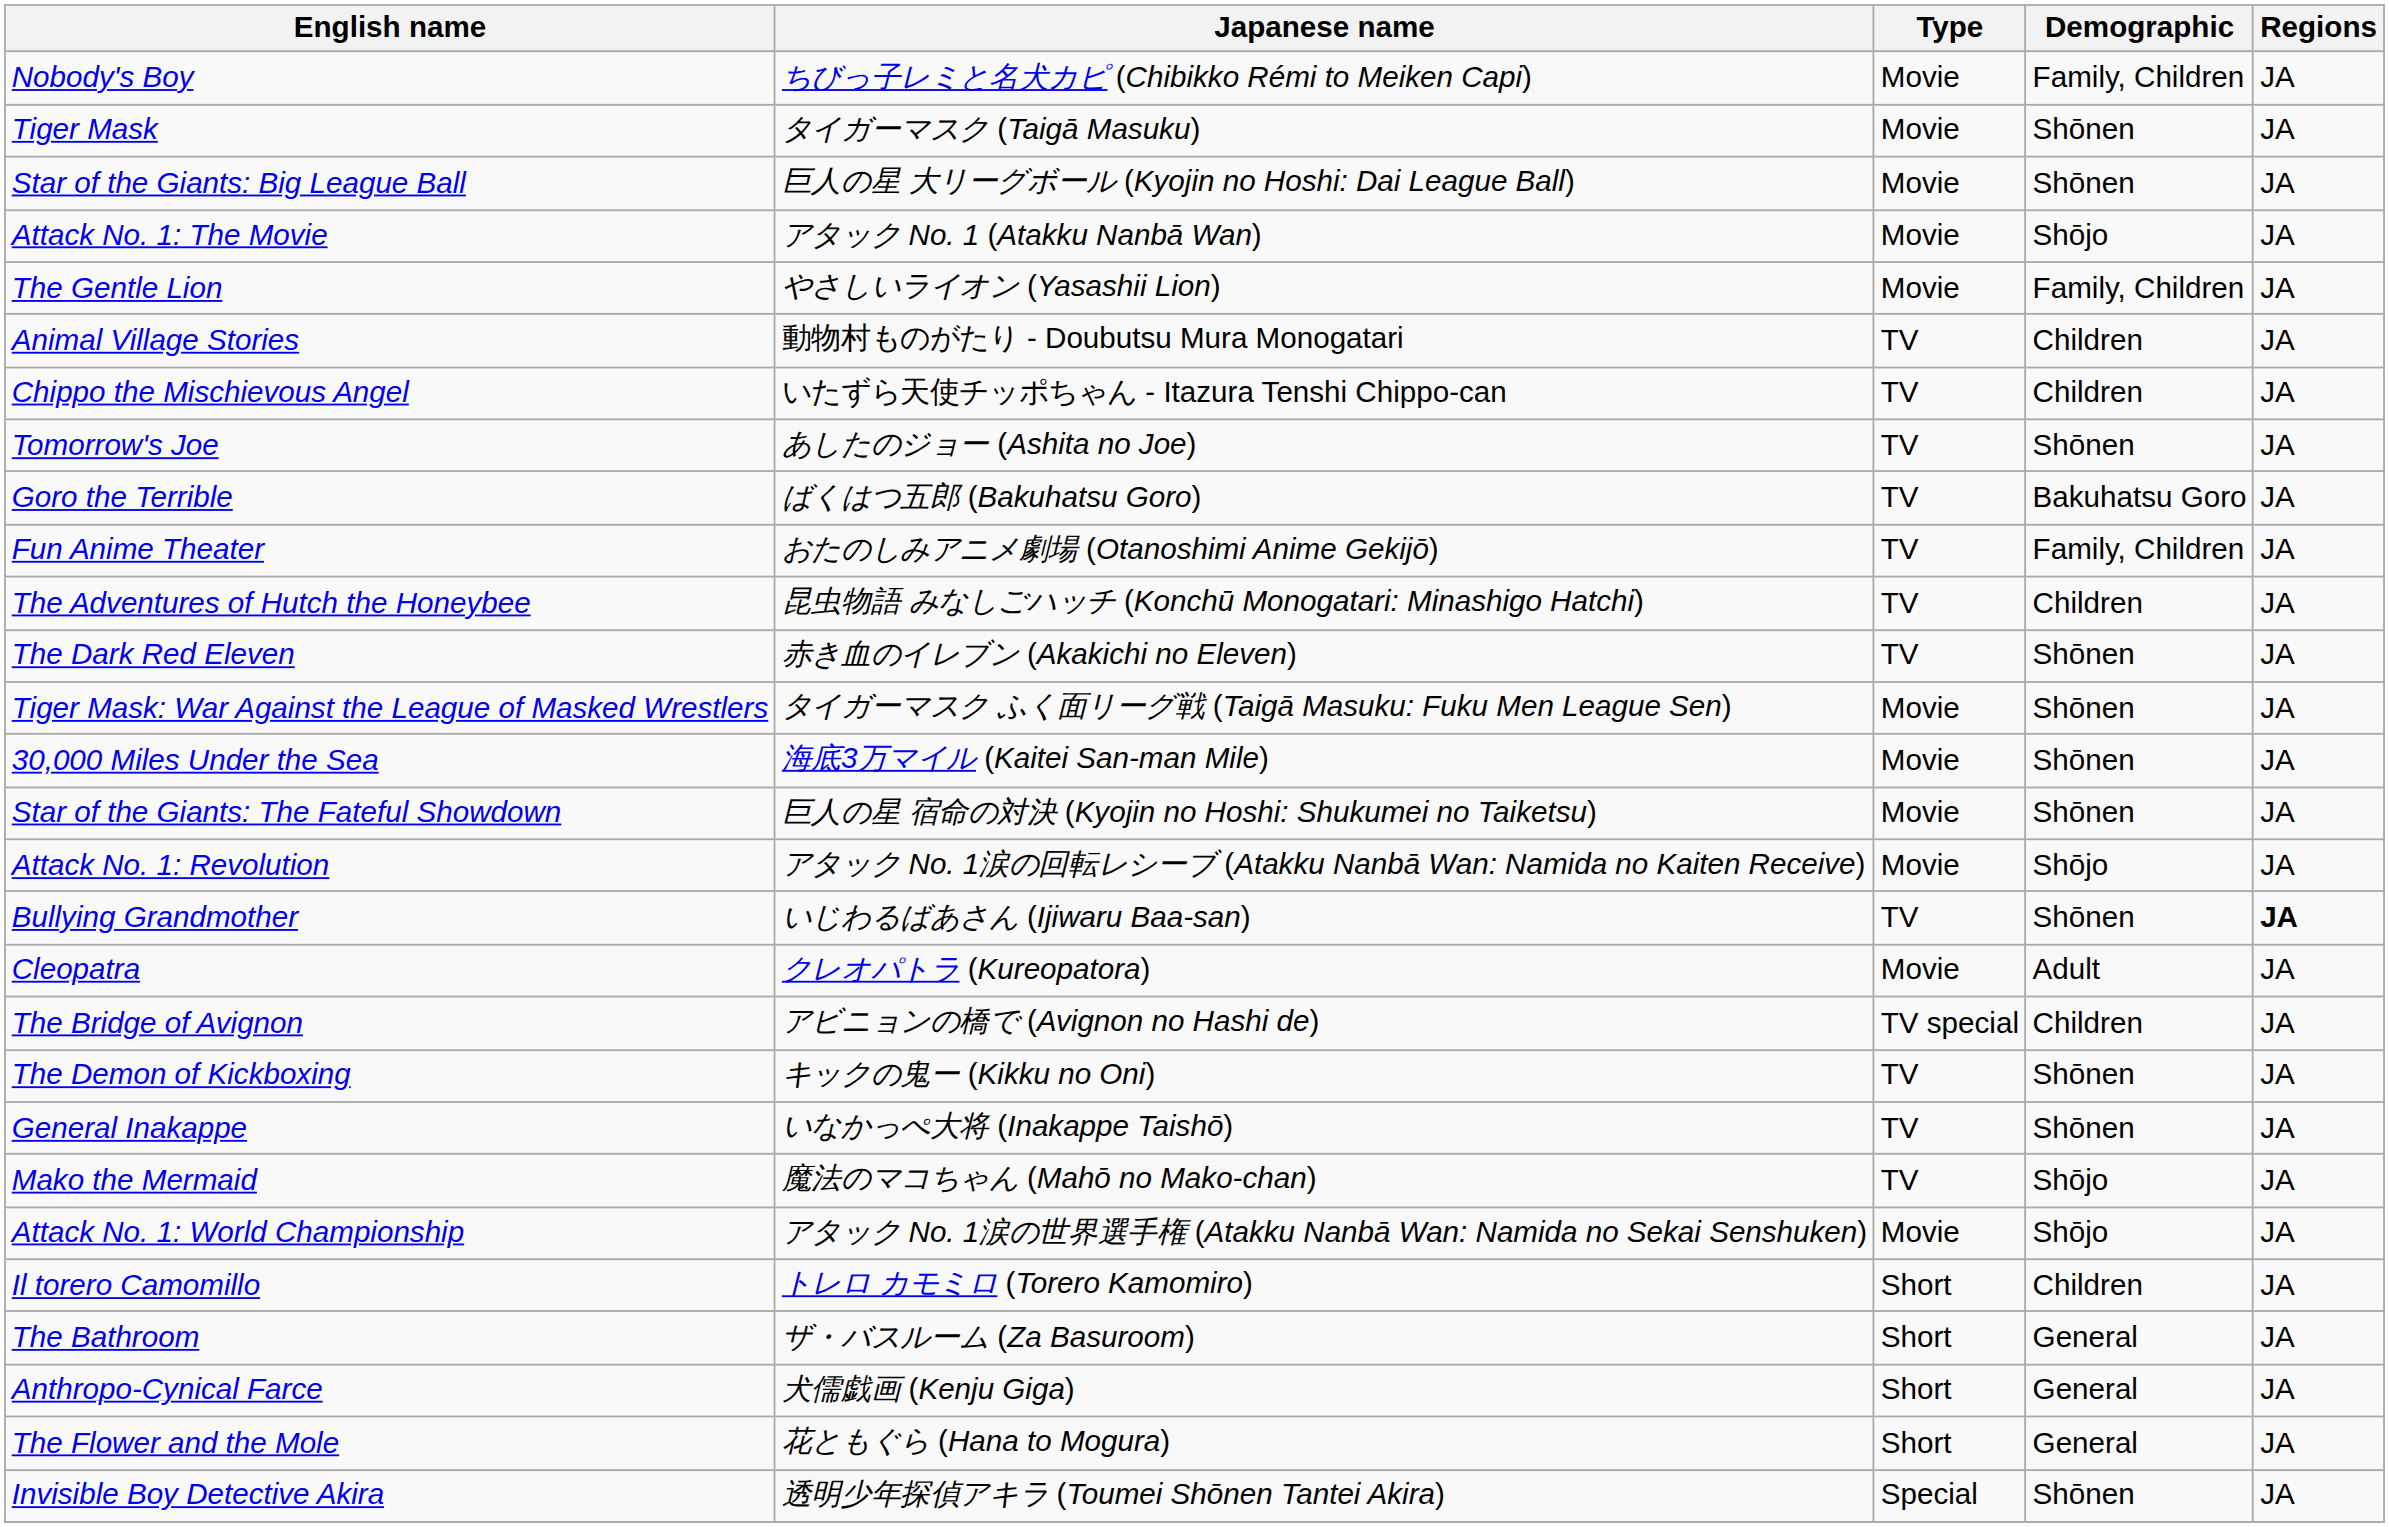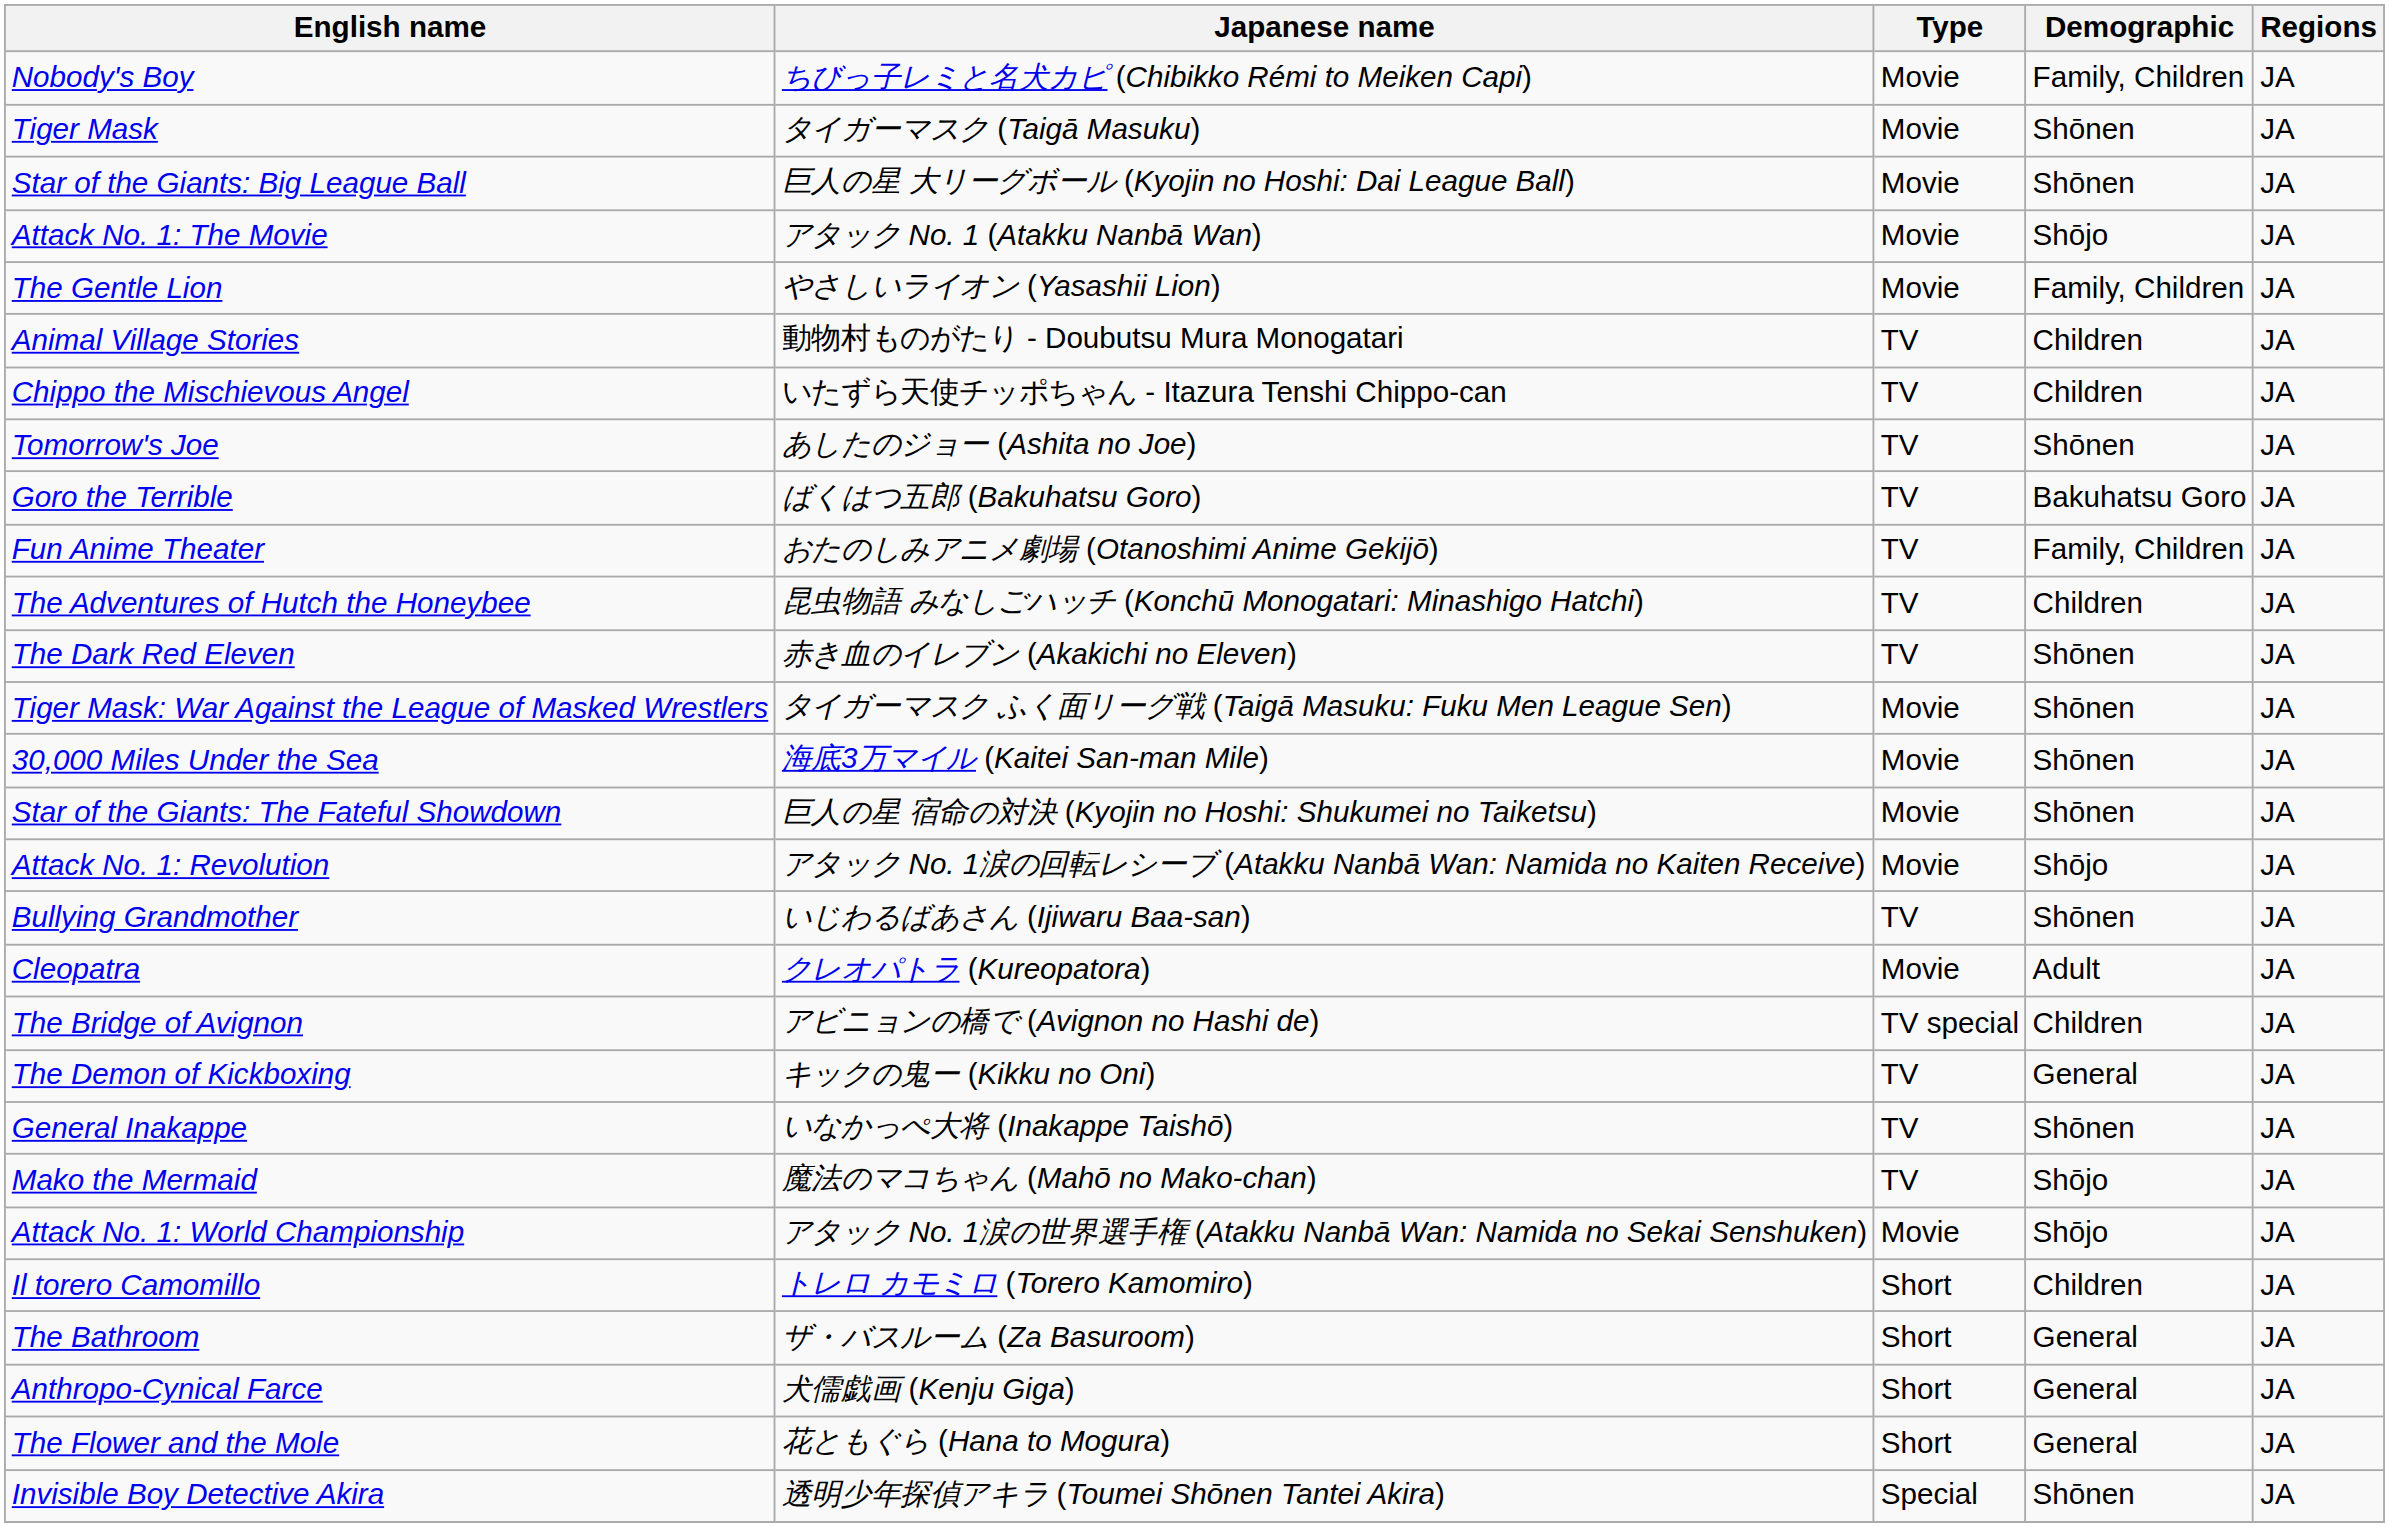(2279, 917) bold -> (2277, 917) normal
(2084, 1075) Shōnen -> (2085, 1075) General
